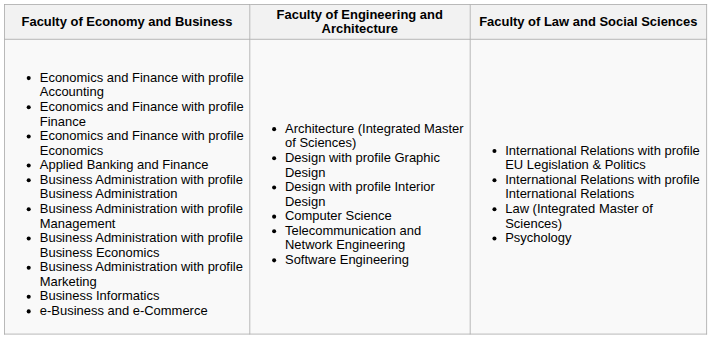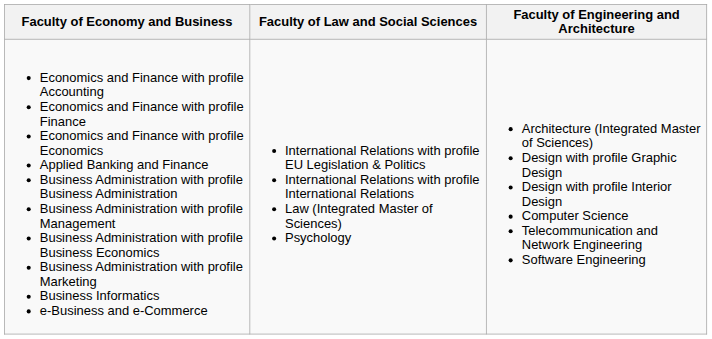columns swapped: (360, 22) <-> (588, 22)
